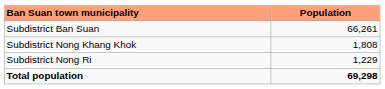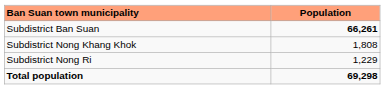(362, 29) normal -> (362, 29) bold
